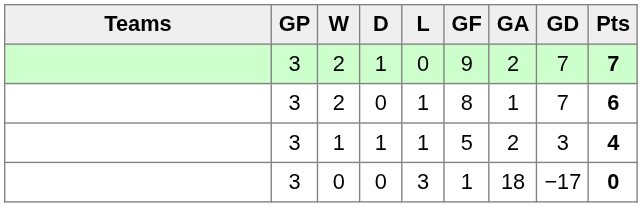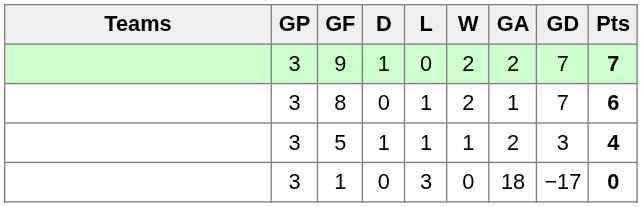columns swapped: (339, 24) <-> (467, 24)
